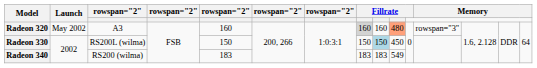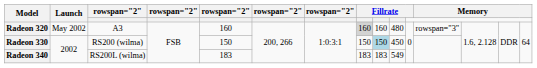(397, 28) lightsalmon background -> (397, 28) no background
(118, 42) RS200L (wilma) -> (118, 42) RS200 (wilma)
(118, 55) RS200 (wilma) -> (118, 55) RS200L (wilma)
